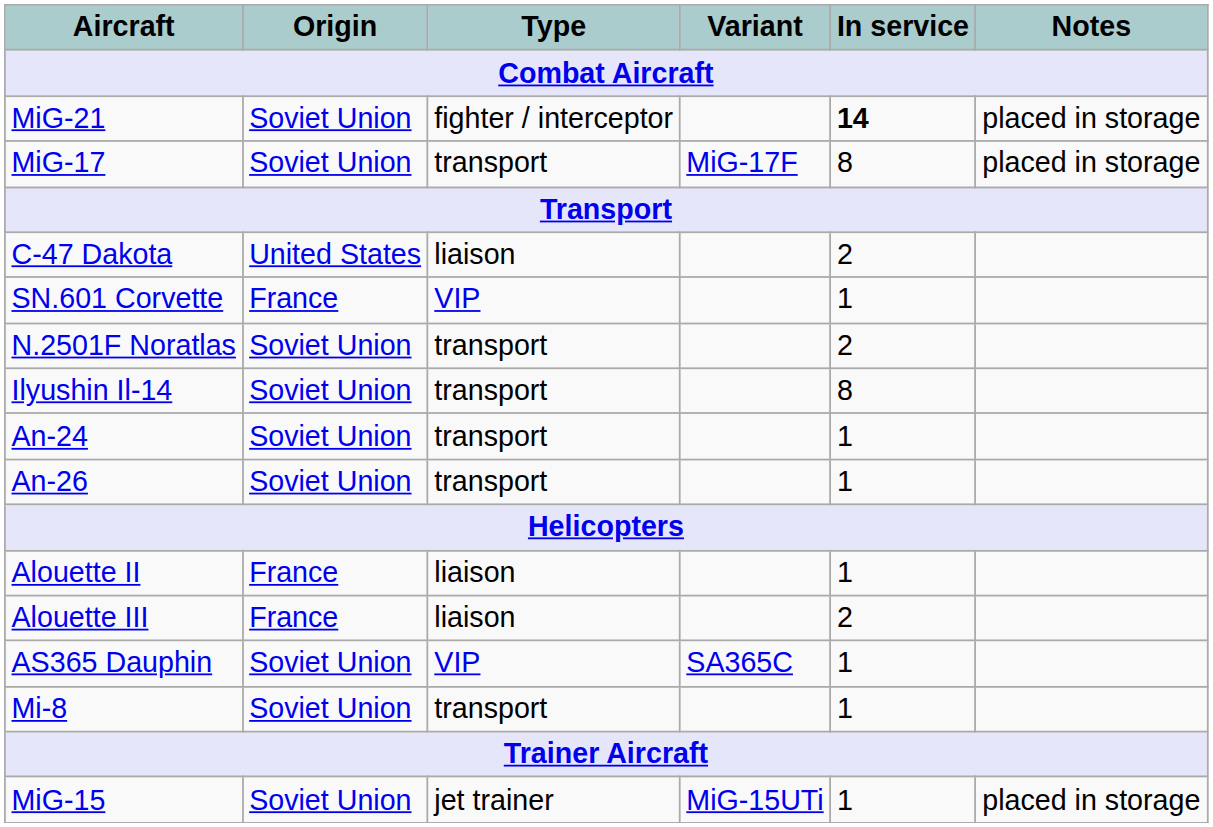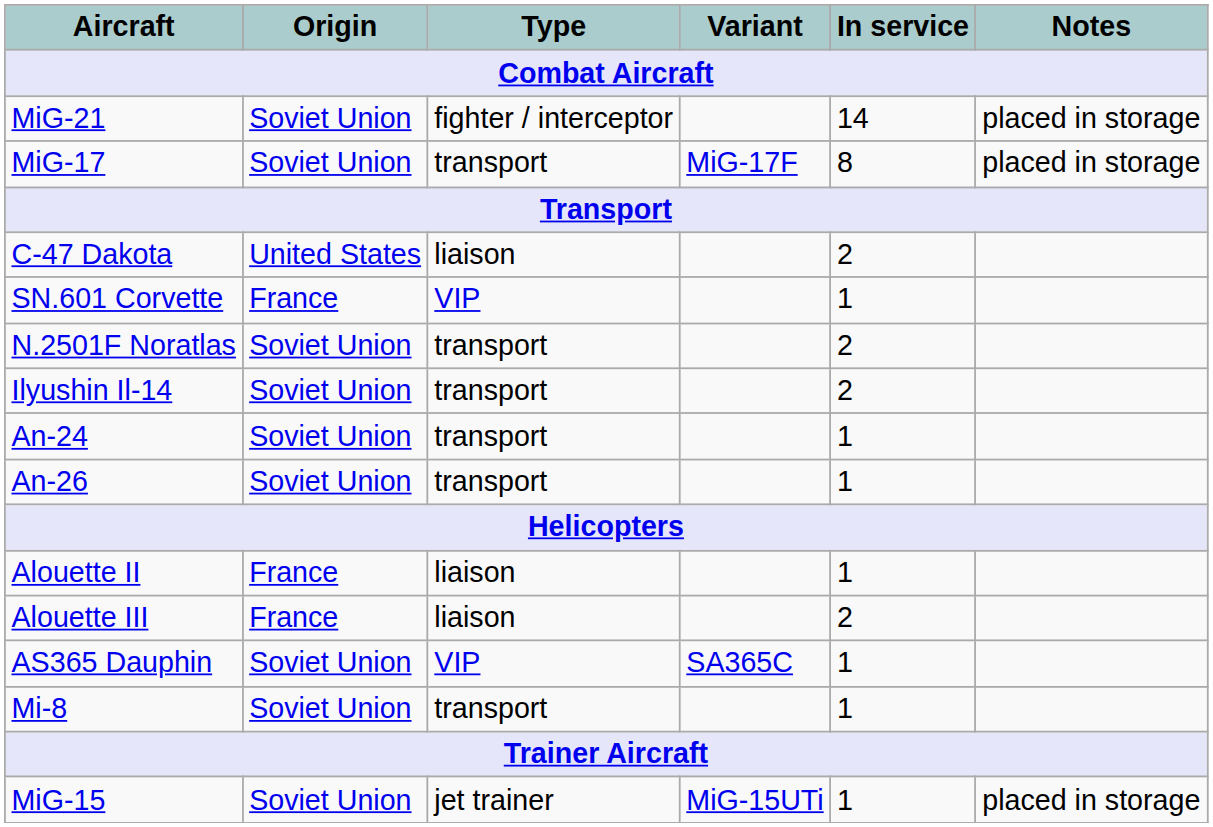(853, 118) bold -> (853, 118) normal
(845, 390) 8 -> (845, 390) 2
